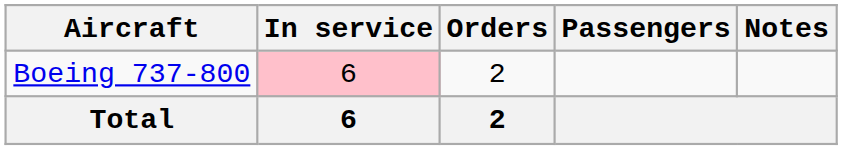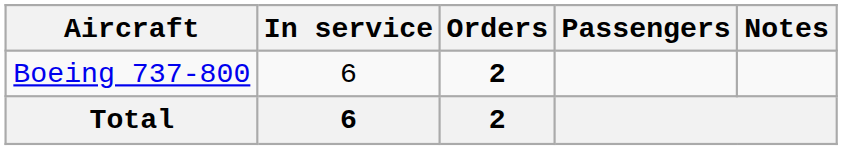(348, 74) pink background -> (348, 74) no background
(497, 74) normal -> (497, 74) bold
